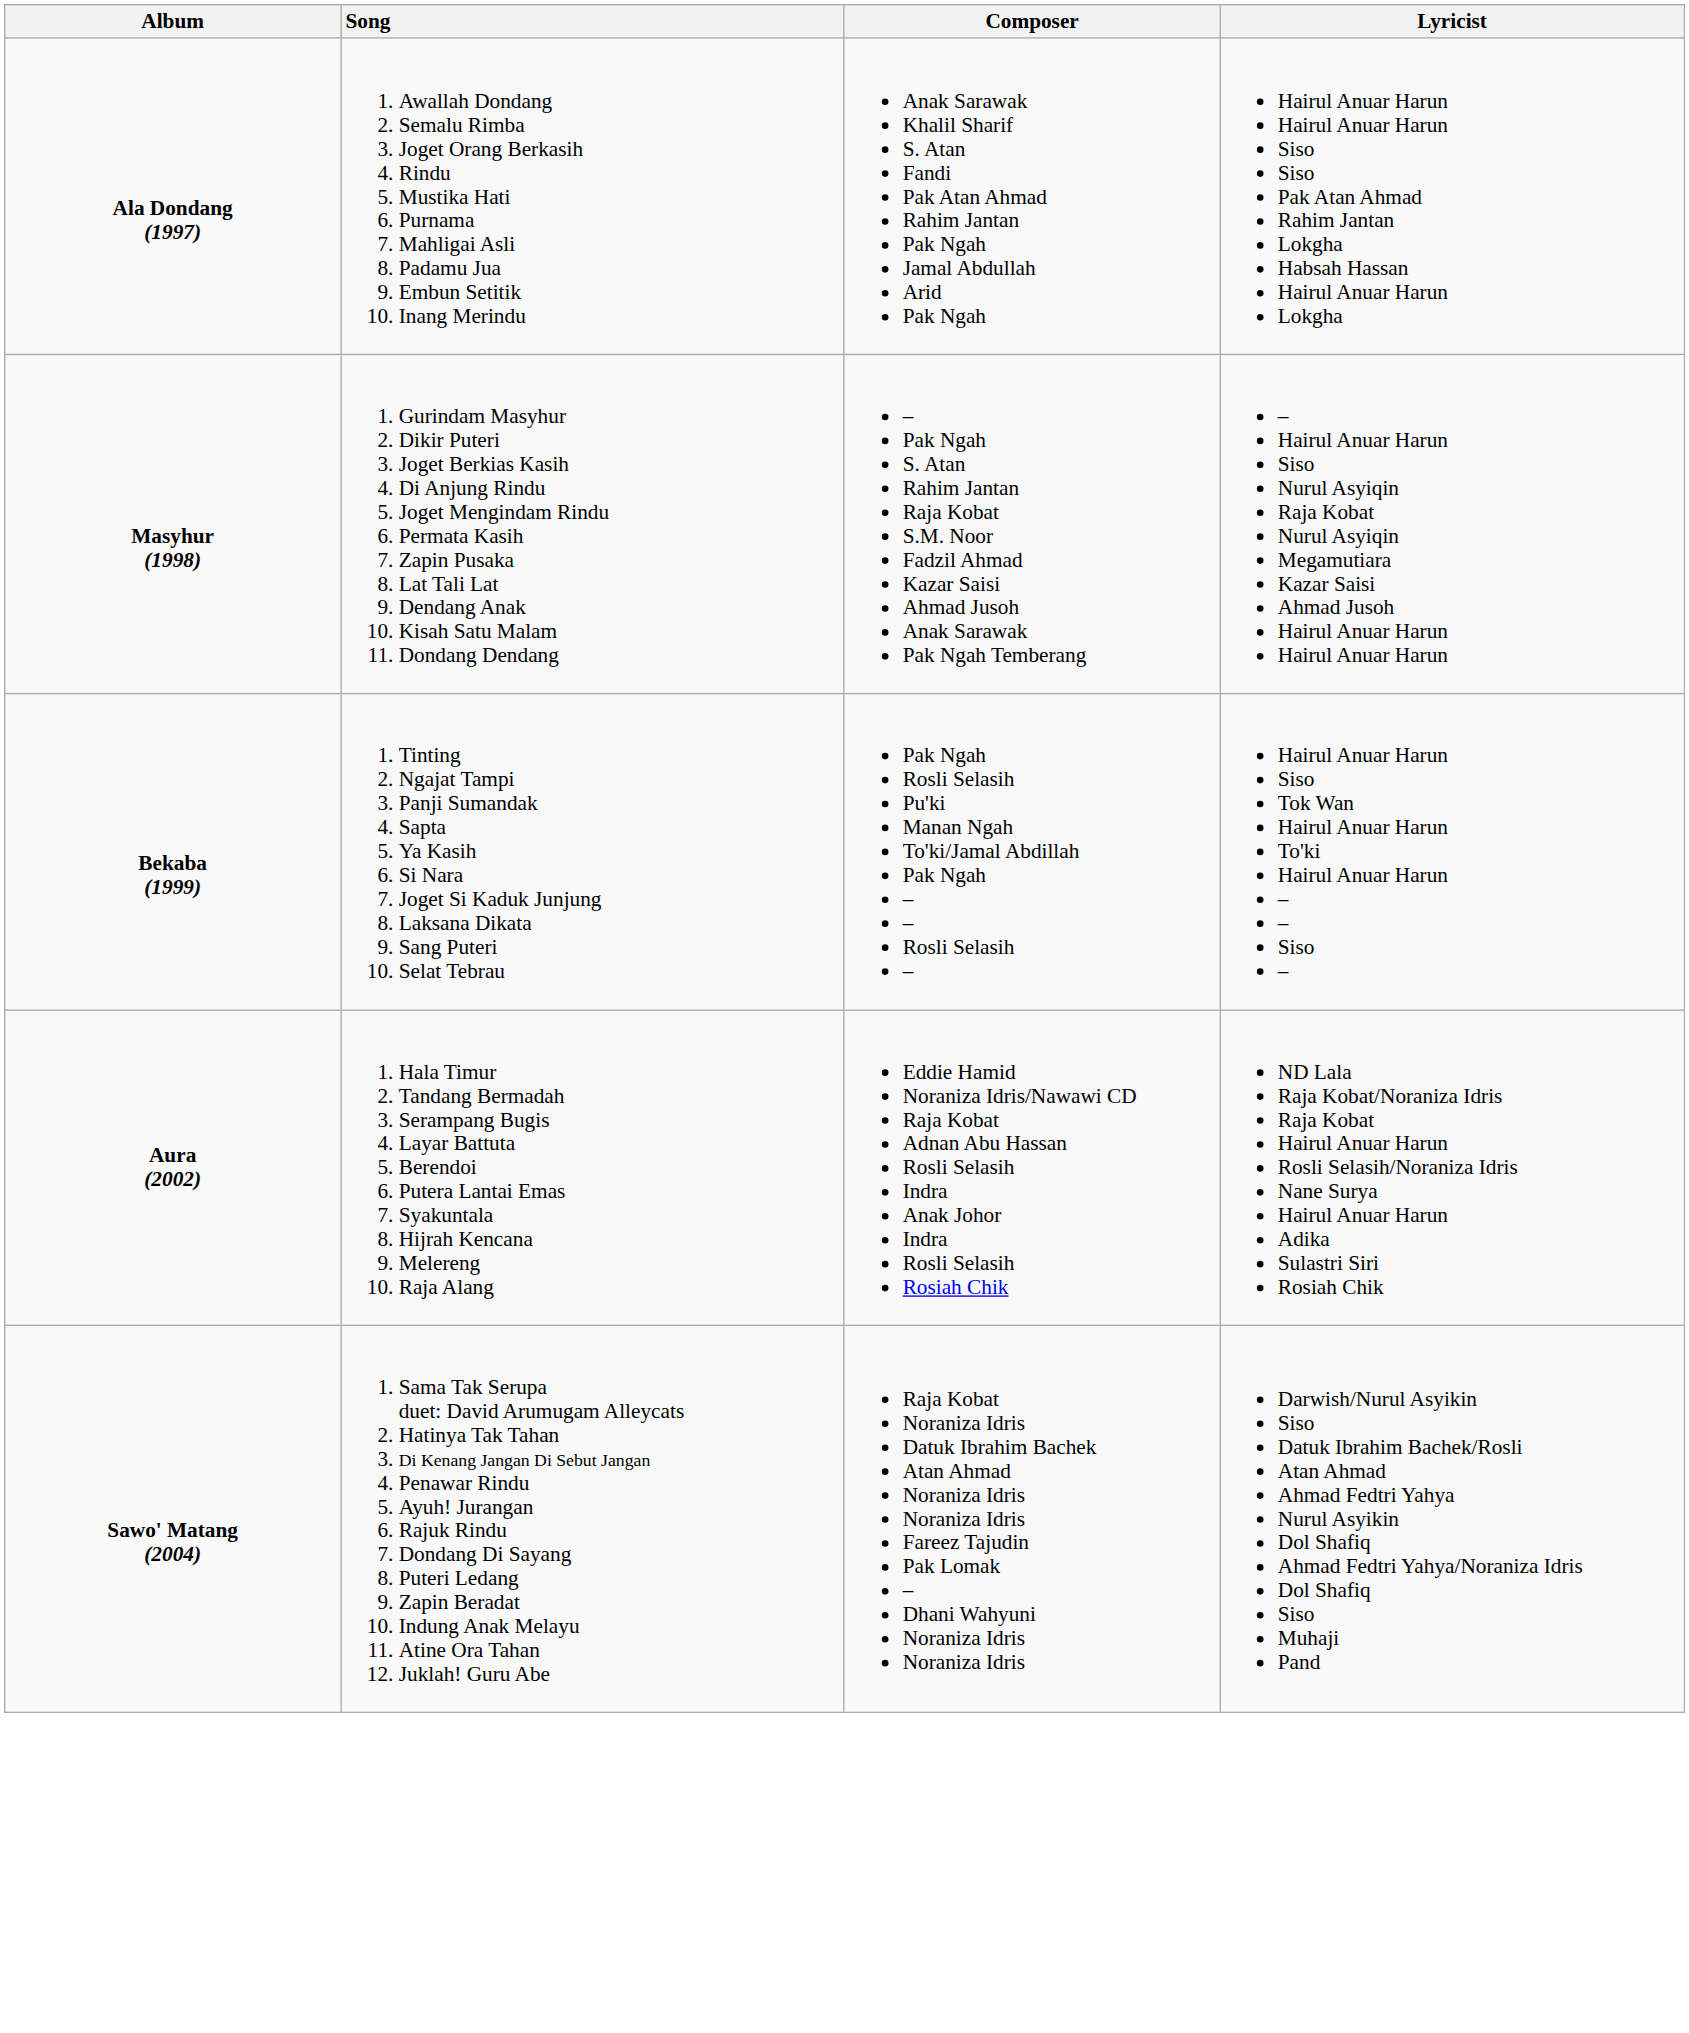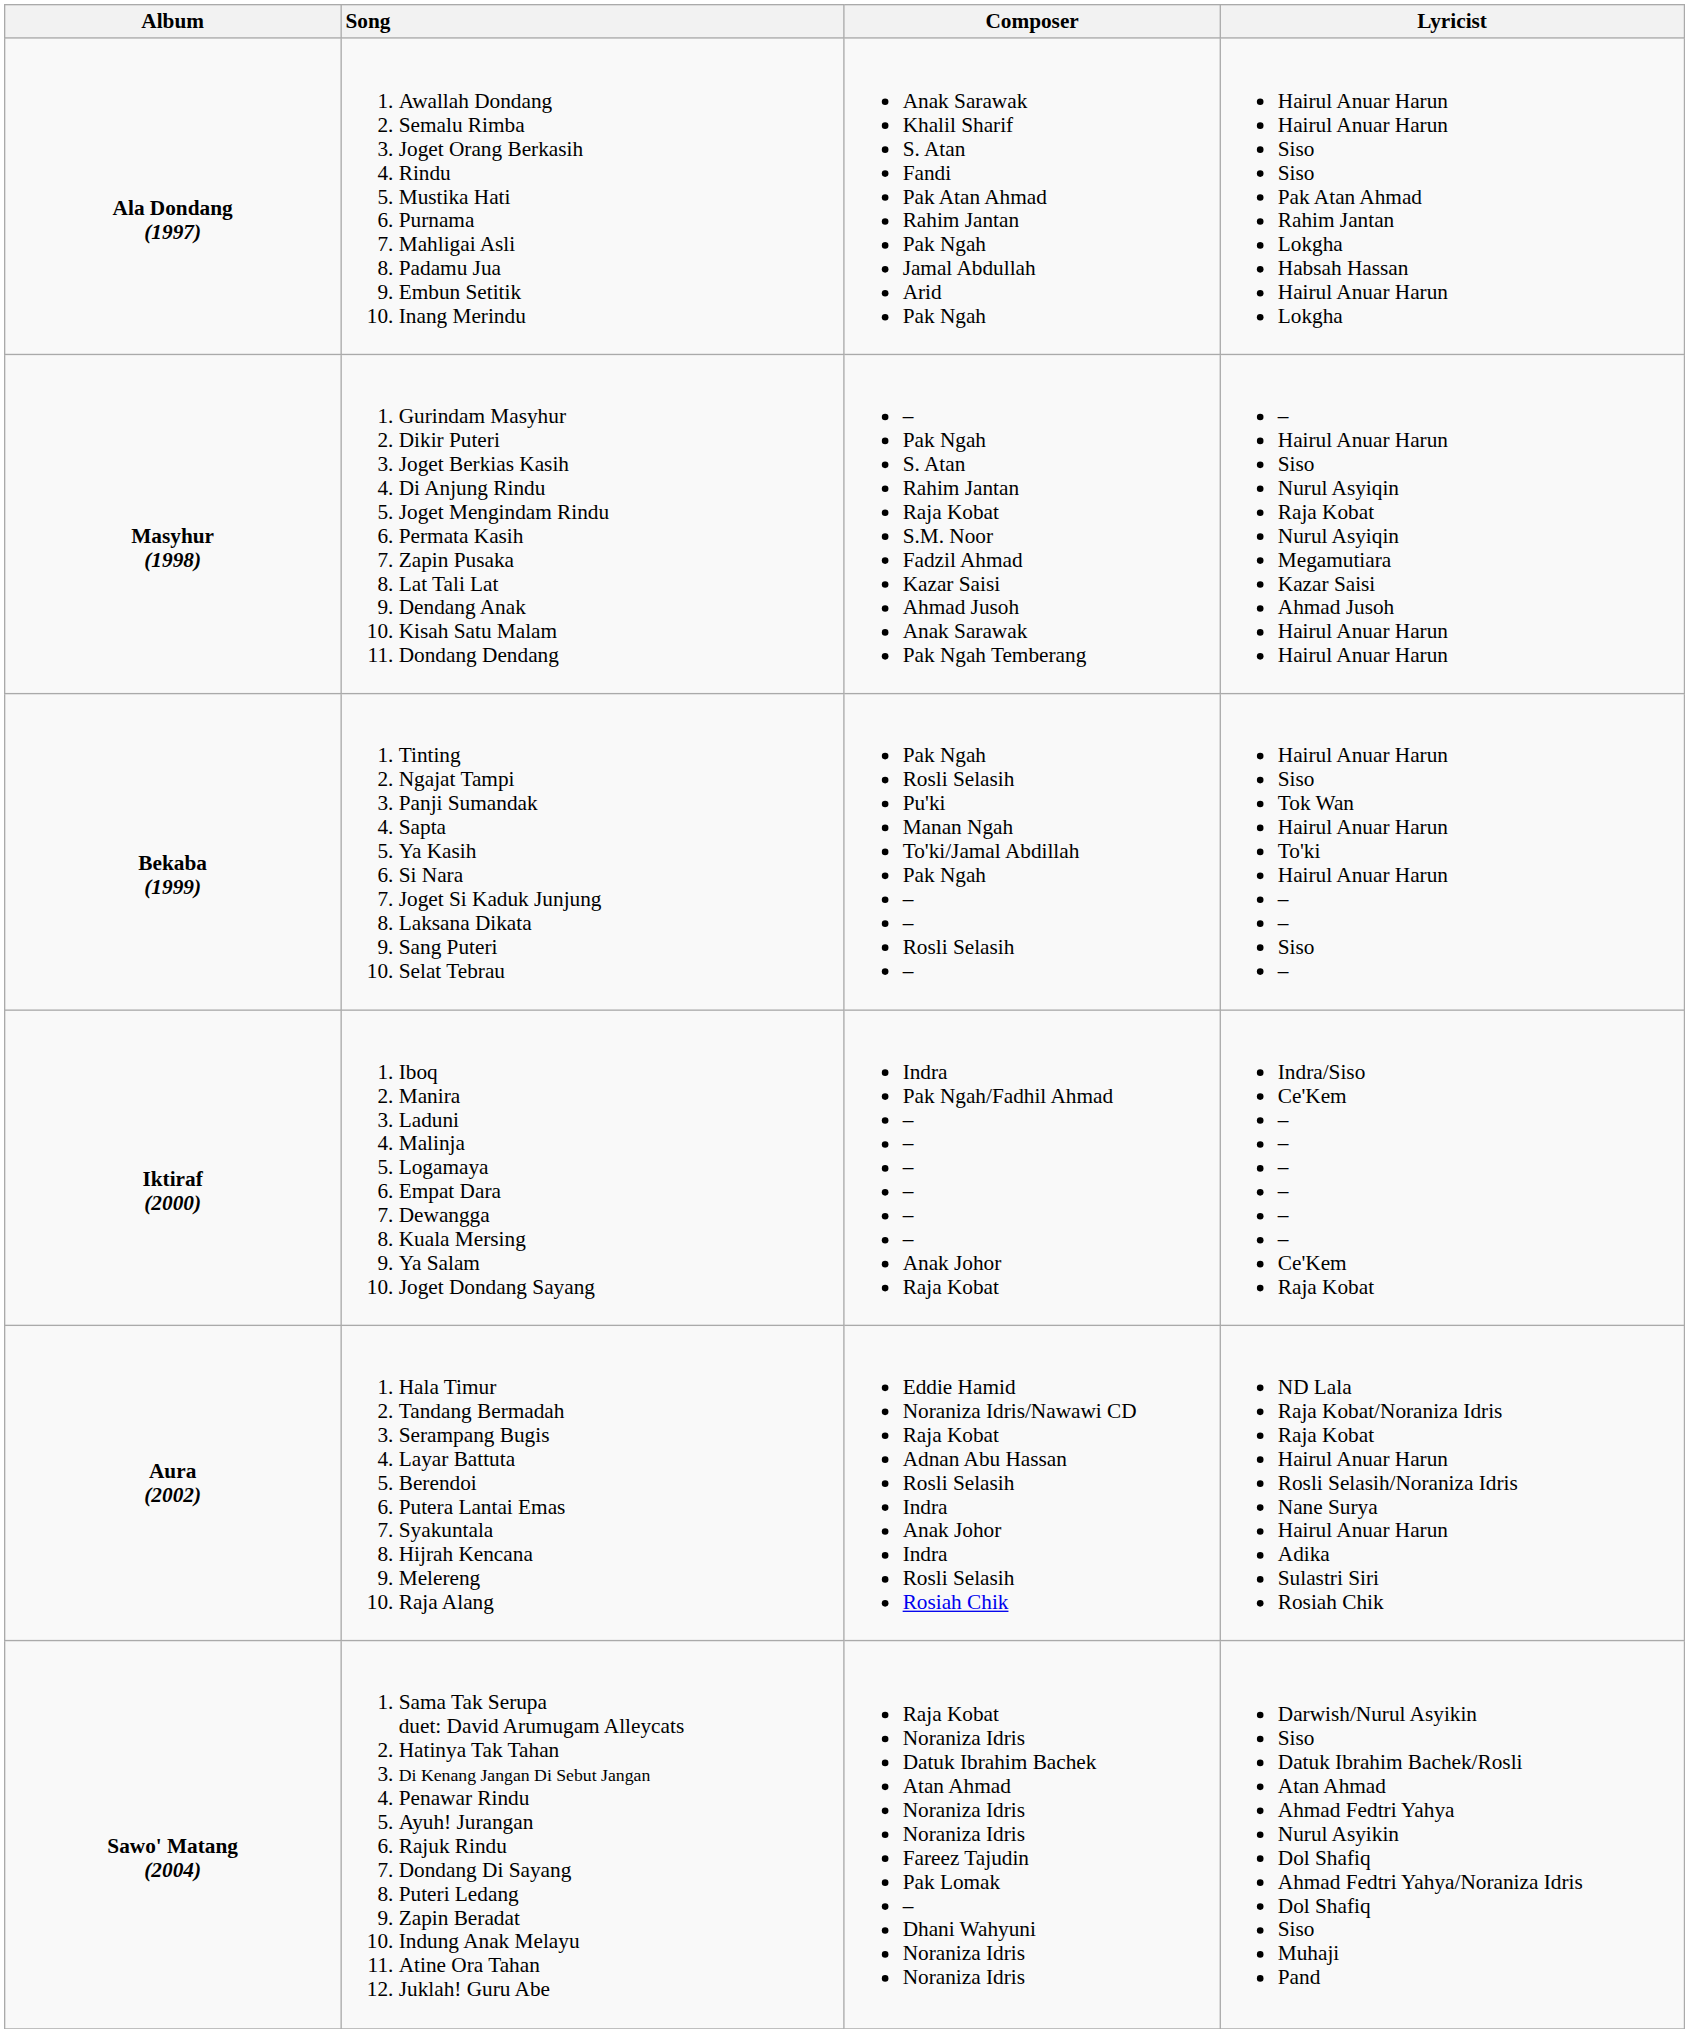+ row: (173, 1191)
